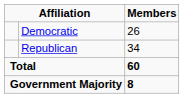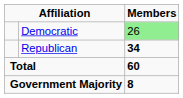(133, 31) no background -> (133, 31) lightgreen background
(133, 48) normal -> (133, 48) bold
